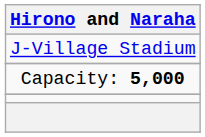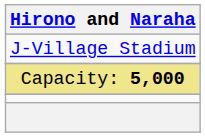(103, 79) no background -> (103, 79) khaki background
